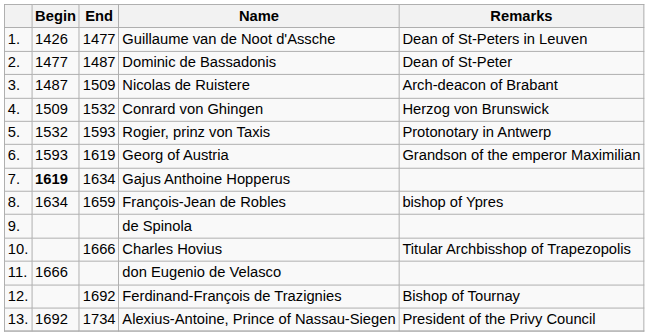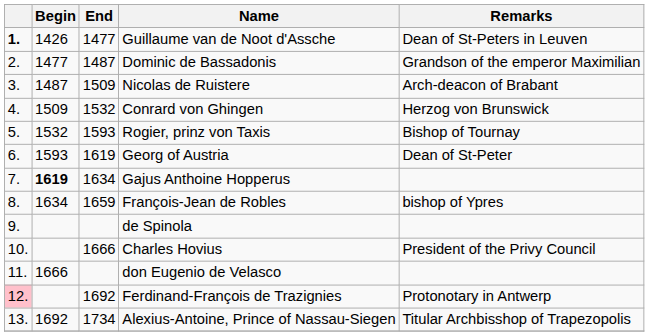(14, 39) normal -> (14, 39) bold
(457, 62) Dean of St-Peter -> (521, 62) Grandson of the emperor Maximilian
(477, 132) Protonotary in Antwerp -> (461, 132) Bishop of Tournay
(521, 156) Grandson of the emperor Maximilian -> (457, 156) Dean of St-Peter
(517, 249) Titular Archbisshop of Trapezopolis -> (499, 249) President of the Privy Council
(18, 296) no background -> (18, 296) pink background
(461, 296) Bishop of Tournay -> (477, 296) Protonotary in Antwerp
(499, 319) President of the Privy Council -> (517, 319) Titular Archbisshop of Trapezopolis
